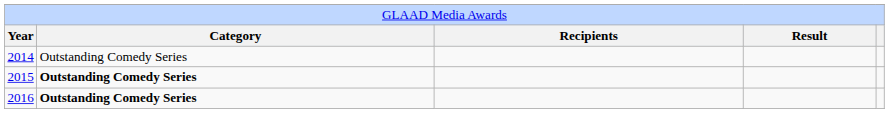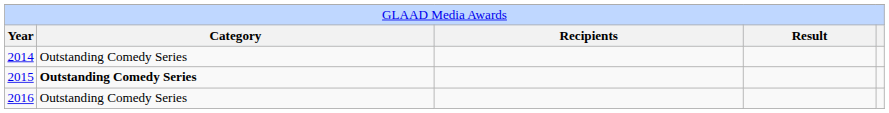(118, 98) bold -> (113, 98) normal
